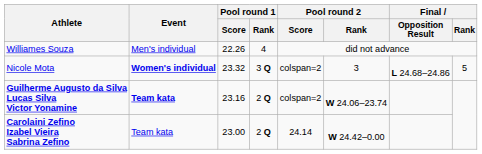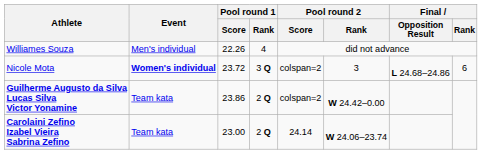(234, 69) 23.32 -> (234, 69) 23.72
(465, 69) 5 -> (465, 69) 6
(153, 98) bold -> (152, 98) normal
(234, 98) 23.16 -> (234, 98) 23.86
(356, 103) W 24.06–23.74 -> (356, 103) W 24.42–0.00
(356, 138) W 24.42–0.00 -> (356, 138) W 24.06–23.74
